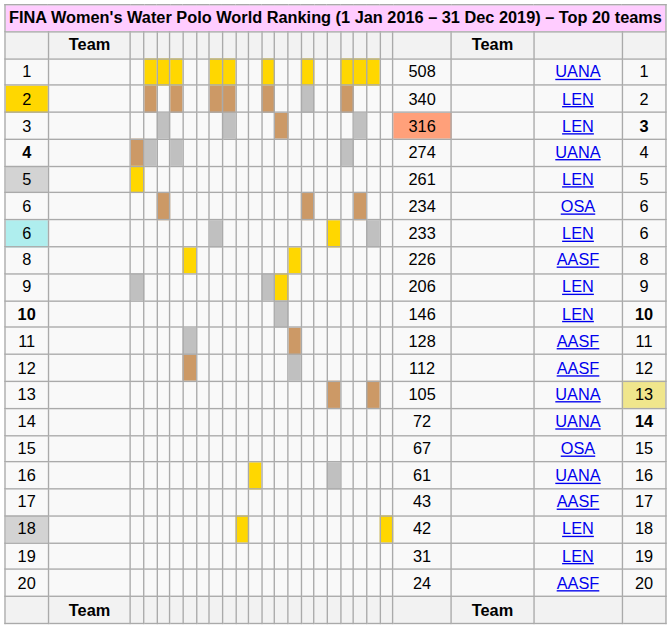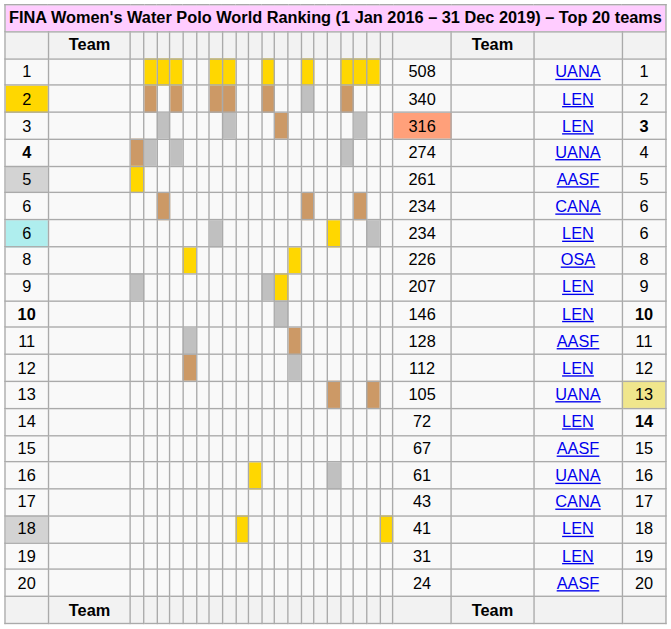(578, 180) LEN -> (578, 180) AASF
(578, 206) OSA -> (578, 206) CANA
(422, 233) 233 -> (422, 233) 234
(578, 260) AASF -> (578, 260) OSA
(422, 287) 206 -> (422, 287) 207
(578, 368) AASF -> (578, 368) LEN
(578, 422) UANA -> (578, 422) LEN
(578, 449) OSA -> (578, 449) AASF
(578, 502) AASF -> (578, 502) CANA
(422, 529) 42 -> (422, 529) 41
